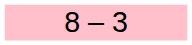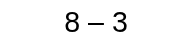(96, 22) pink background -> (96, 22) no background
